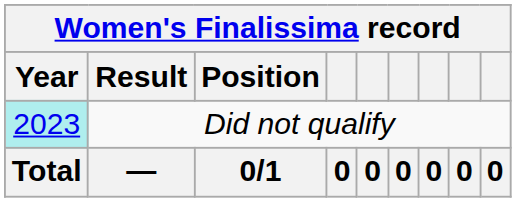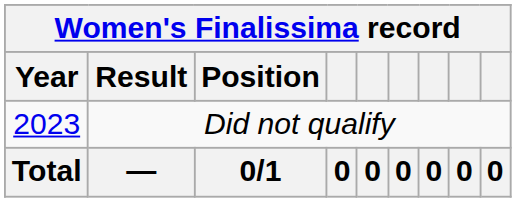(47, 123) paleturquoise background -> (47, 123) no background
